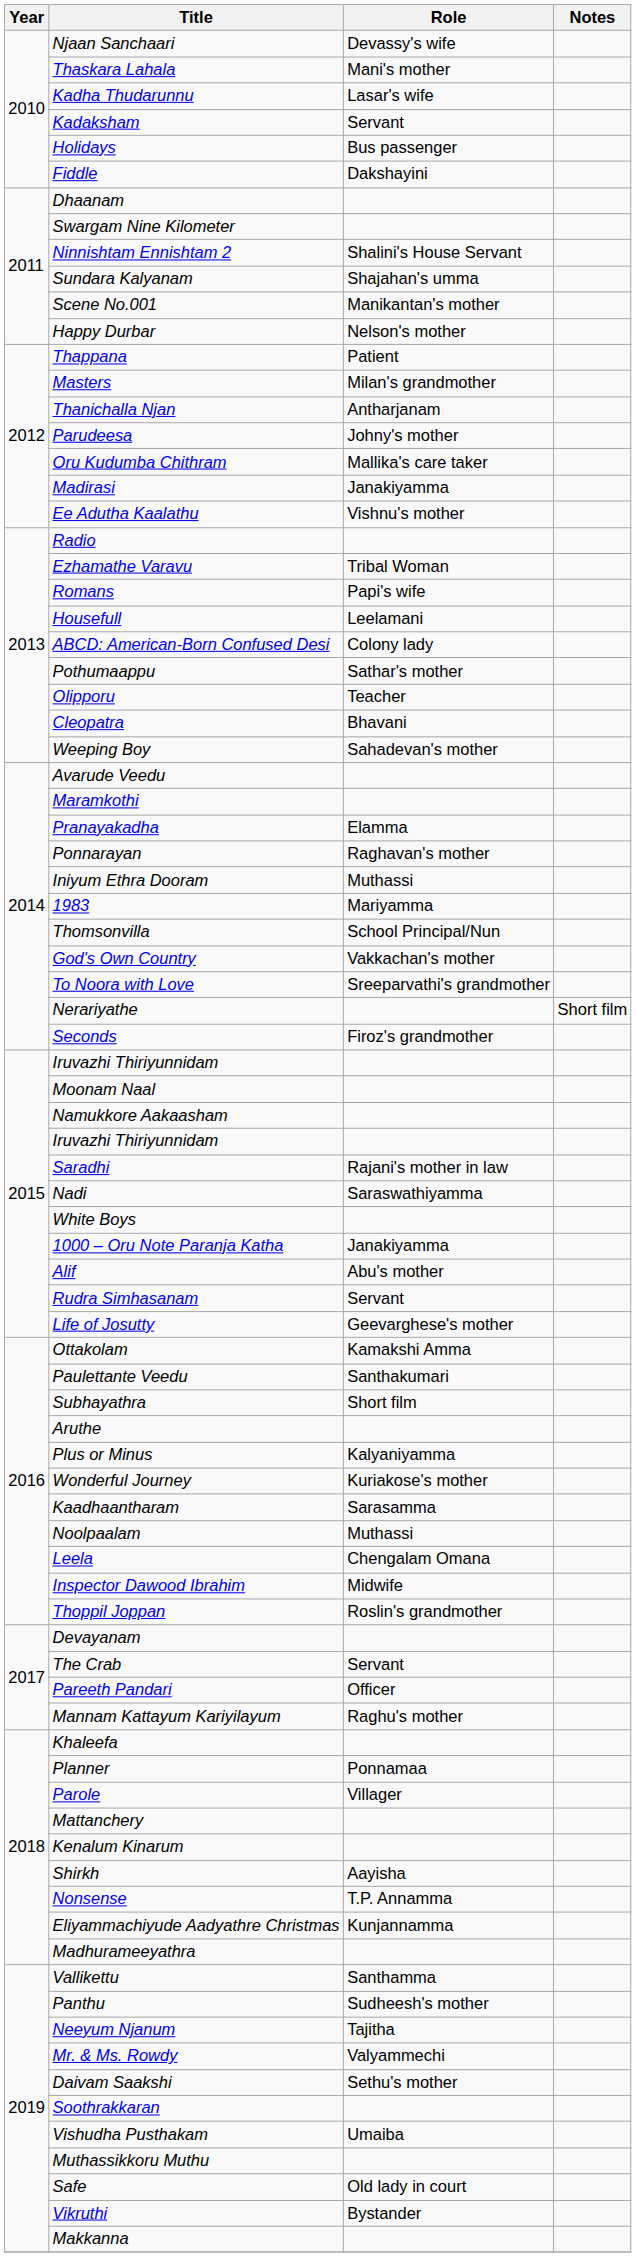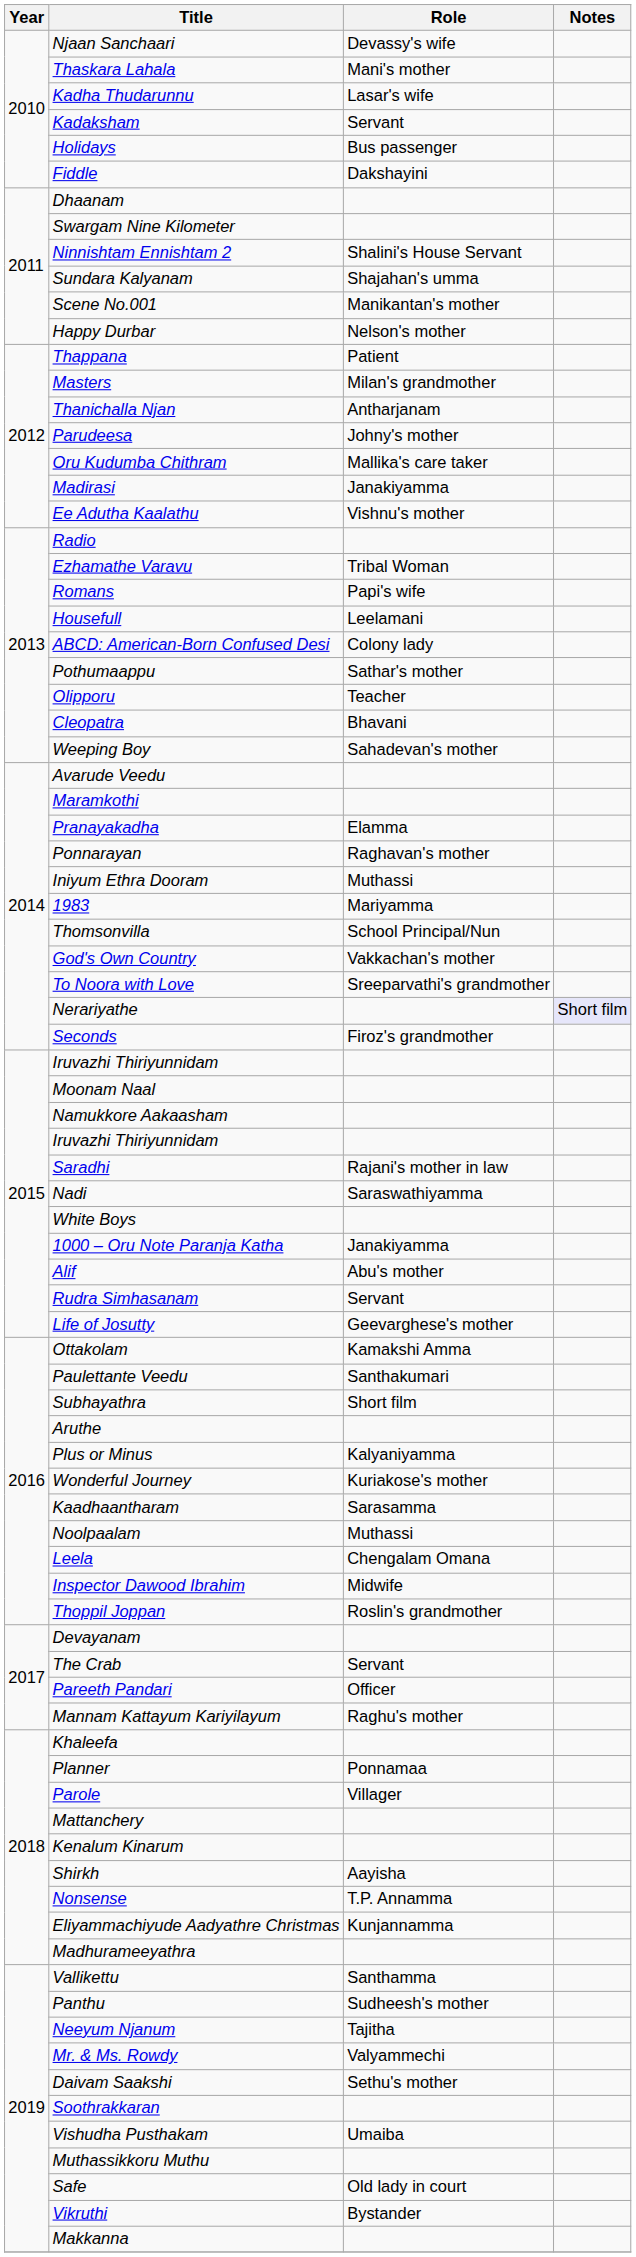(592, 1010) no background -> (592, 1010) lavender background
